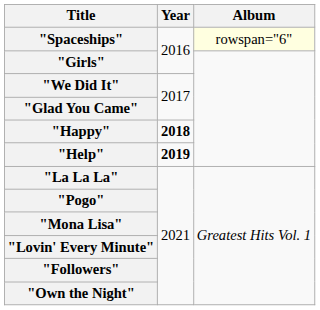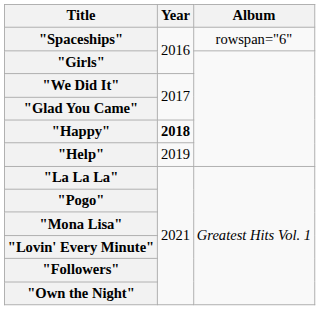(254, 39) lightyellow background -> (254, 39) no background
(175, 154) bold -> (175, 154) normal
